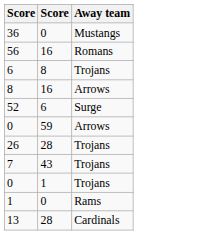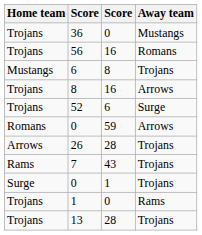+ column: (36, 13)
(97, 220) Cardinals -> (156, 220) Trojans
